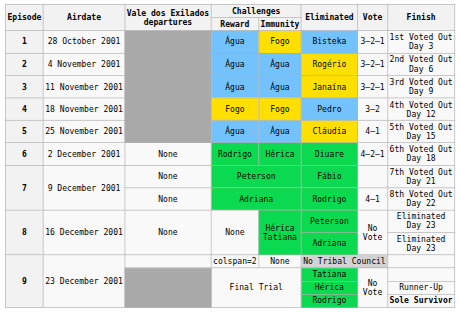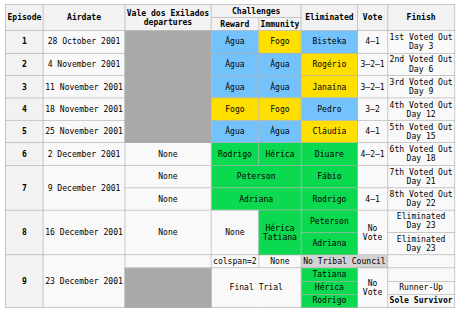(373, 42) 3–2–1 -> (373, 42) 4–1
